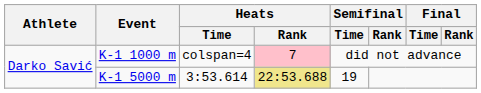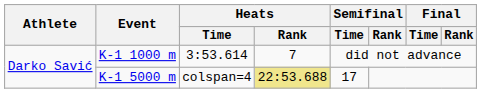(217, 56) colspan=4 -> (217, 56) 3:53.614
(293, 56) pink background -> (293, 56) no background
(217, 77) 3:53.614 -> (217, 77) colspan=4
(349, 77) 19 -> (349, 77) 17
